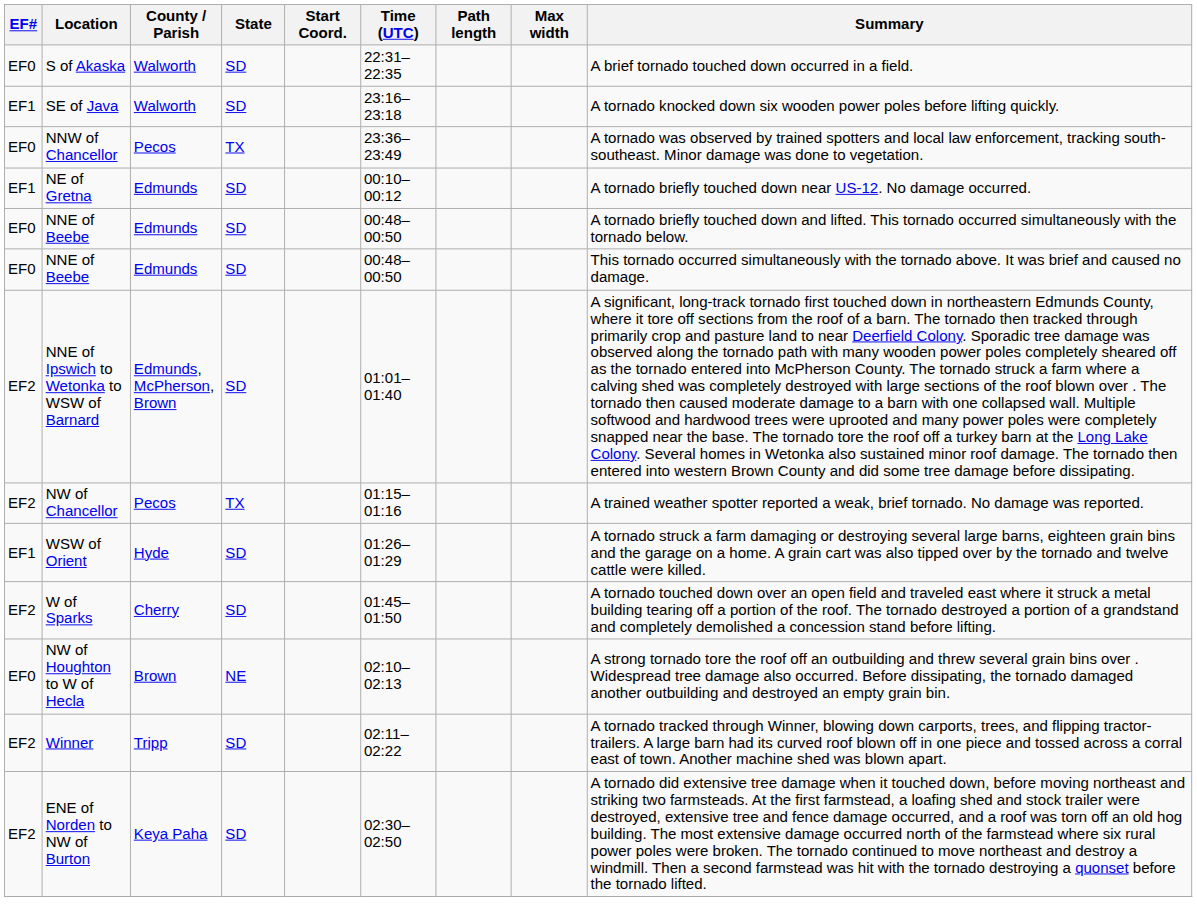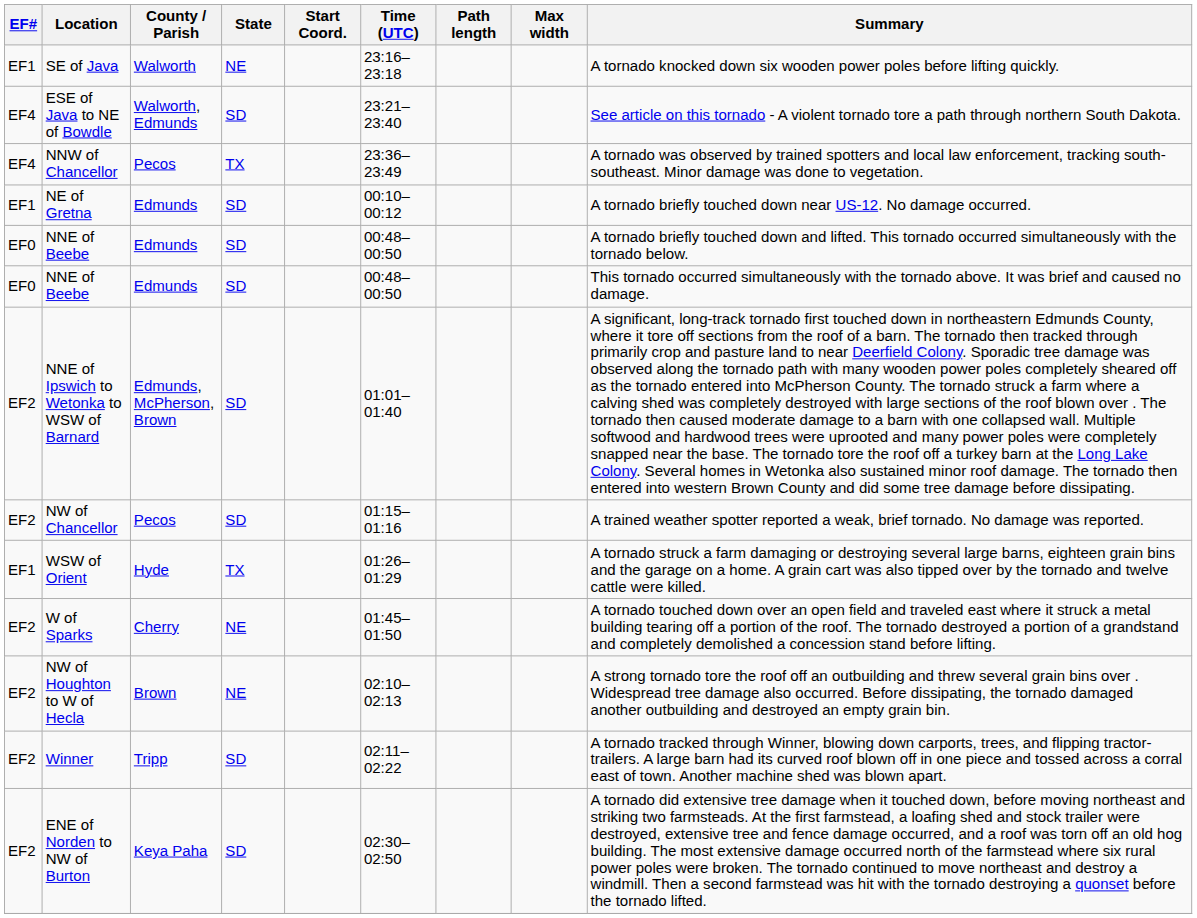- row: (85, 65)
(236, 106) SD -> (236, 65) NE
+ row: (82, 114)
(22, 147) EF0 -> (22, 164) EF4
(235, 503) TX -> (236, 520) SD
(236, 552) SD -> (235, 569) TX
(236, 610) SD -> (236, 627) NE
(22, 676) EF0 -> (22, 693) EF2
